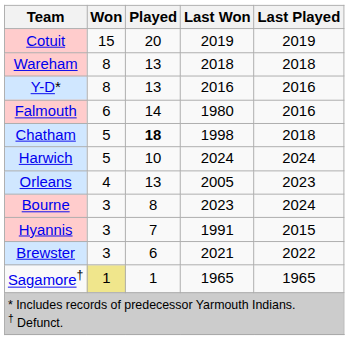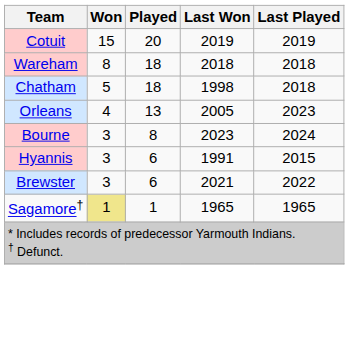(153, 64) 13 -> (153, 64) 18
- row: (46, 87)
- row: (46, 111)
(153, 135) bold -> (153, 87) normal
- row: (46, 158)
(153, 229) 7 -> (153, 158) 6
